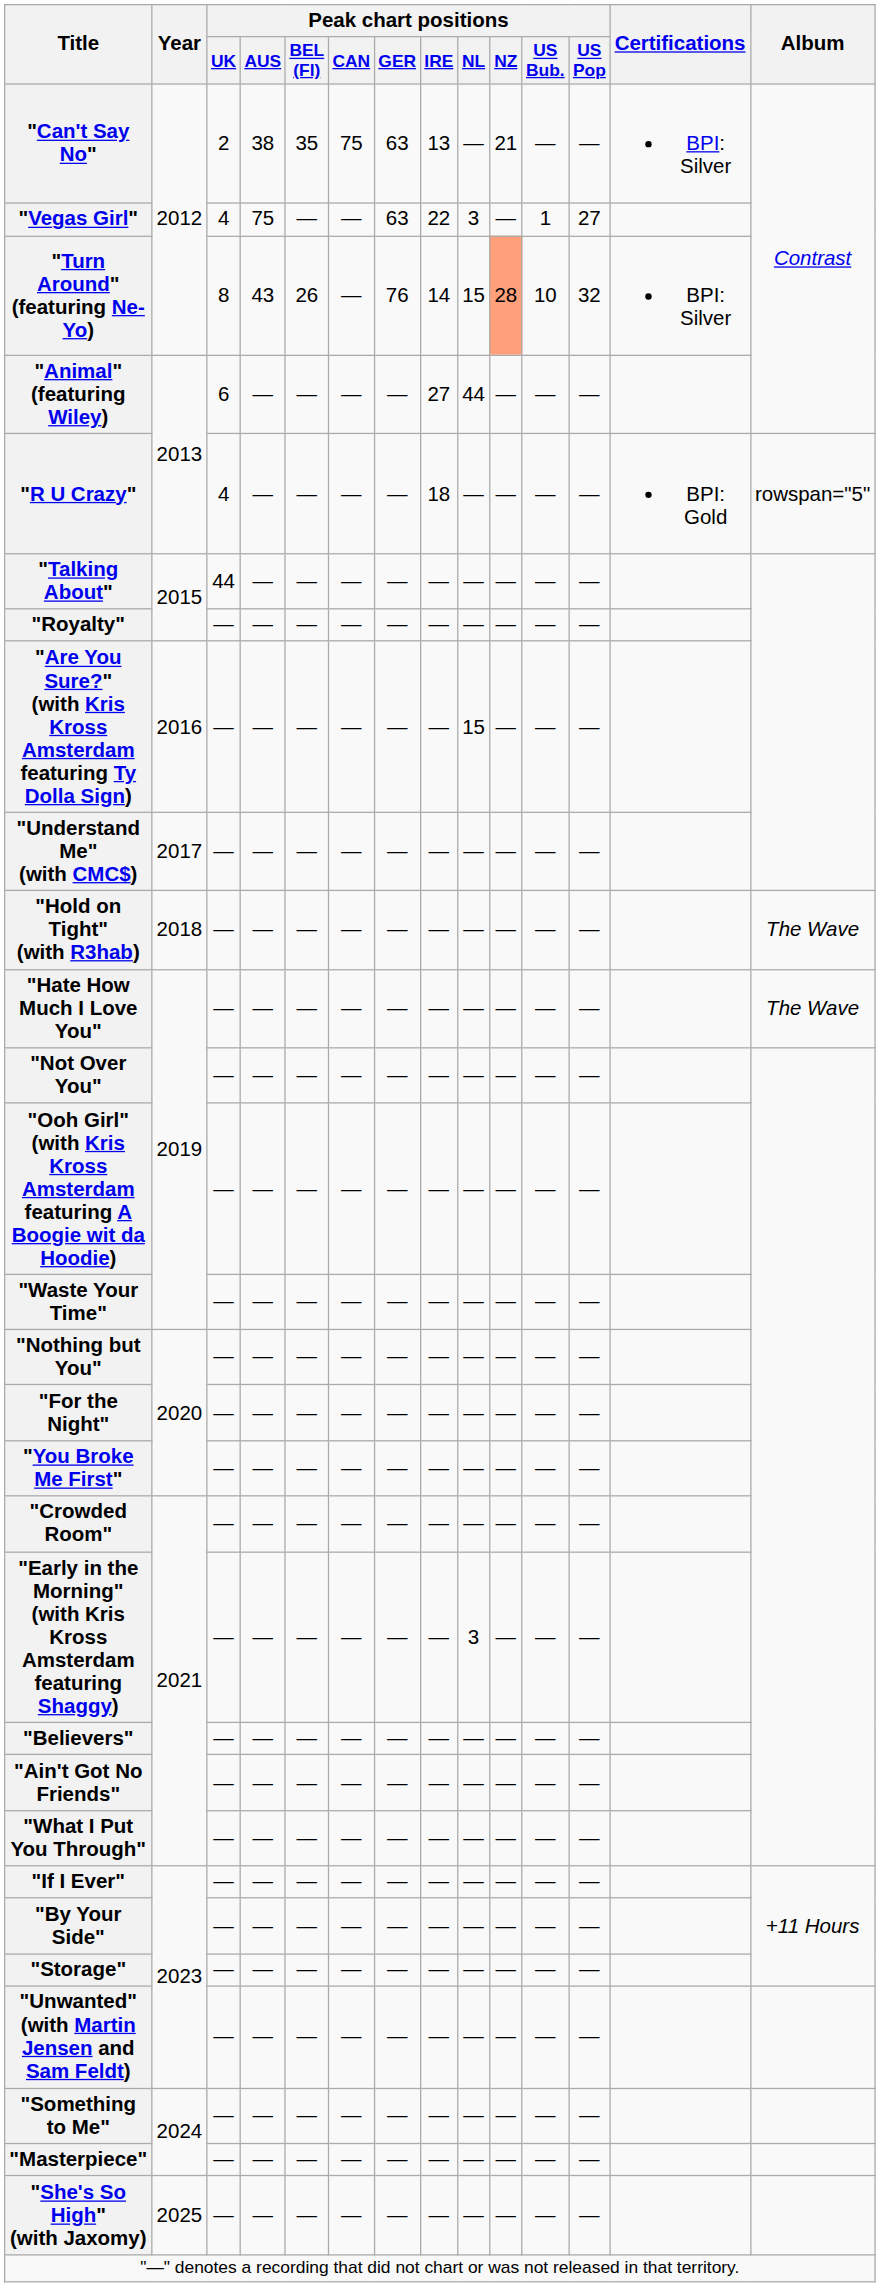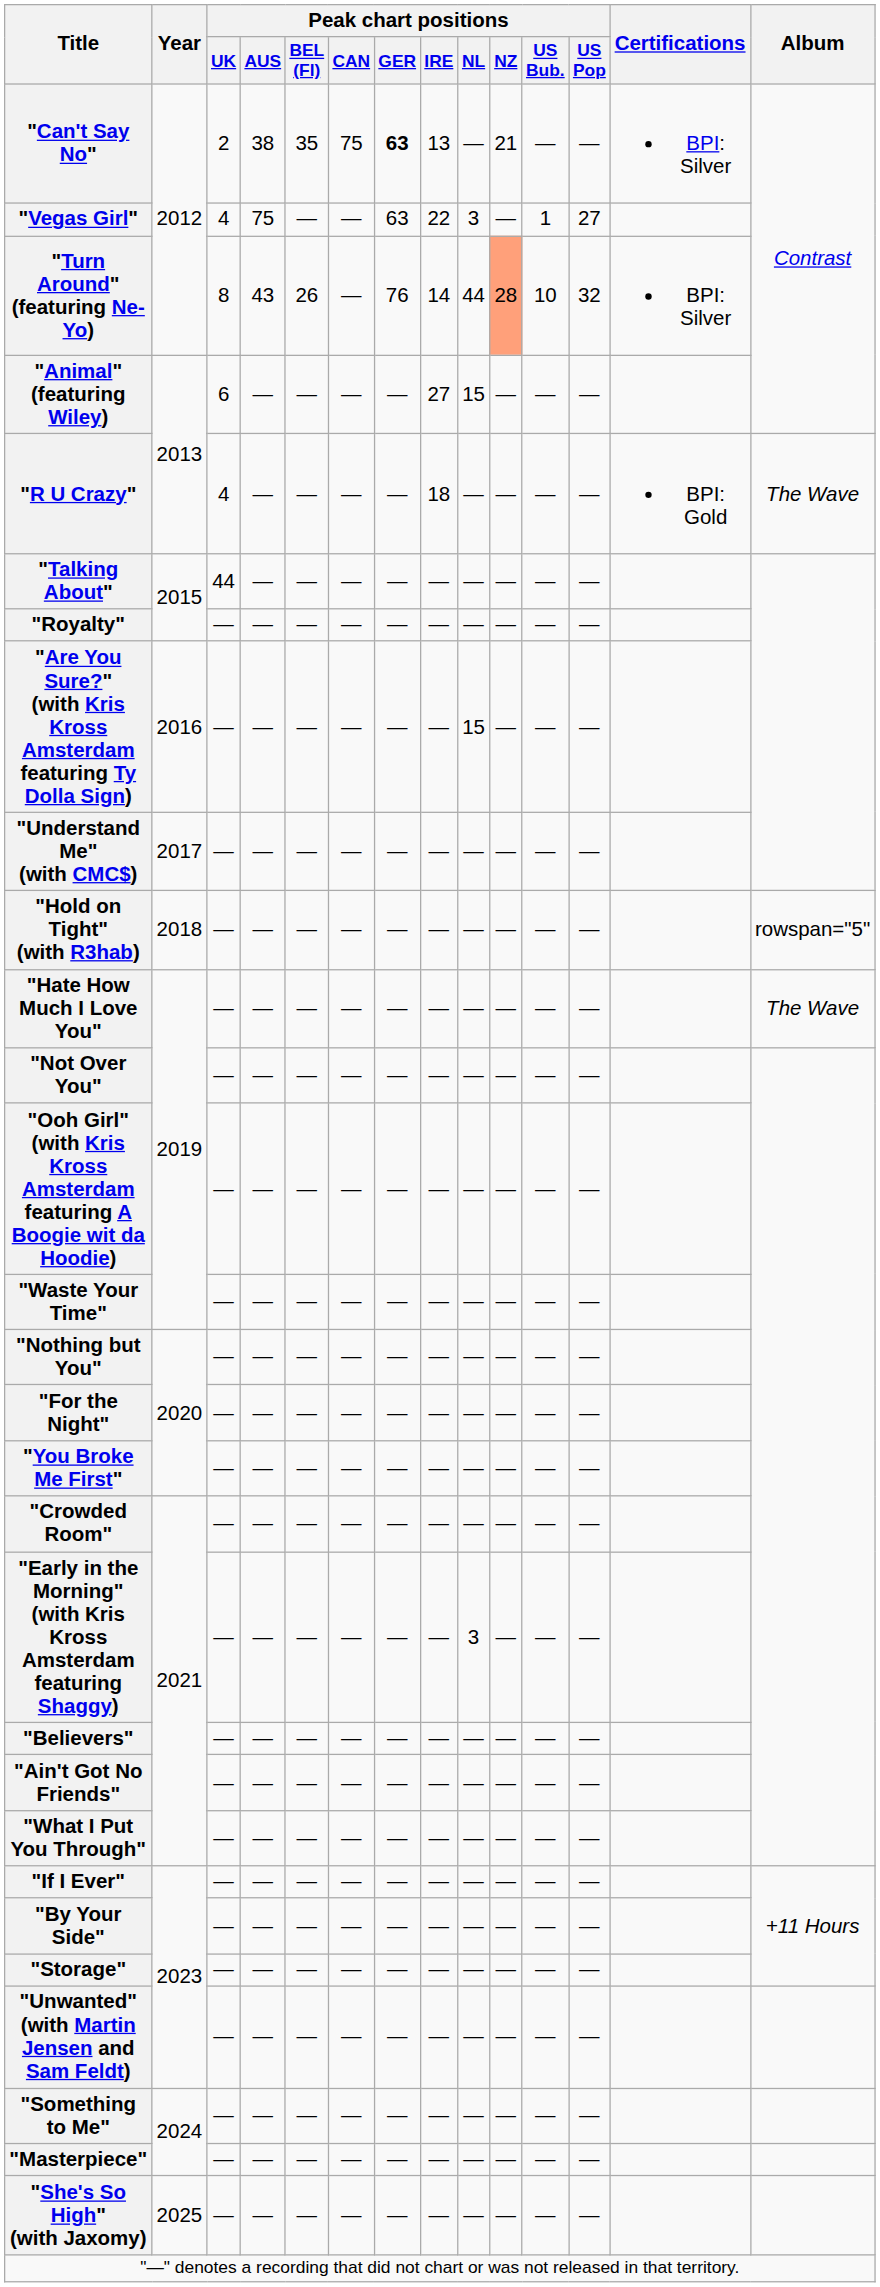(397, 143) normal -> (397, 143) bold
(474, 295) 15 -> (474, 295) 44
(474, 394) 44 -> (474, 394) 15
(813, 493) rowspan="5" -> (813, 493) The Wave
(813, 929) The Wave -> (813, 929) rowspan="5"
